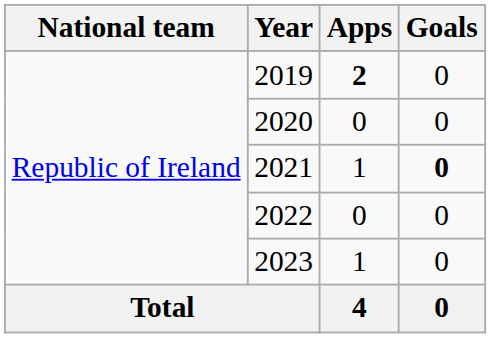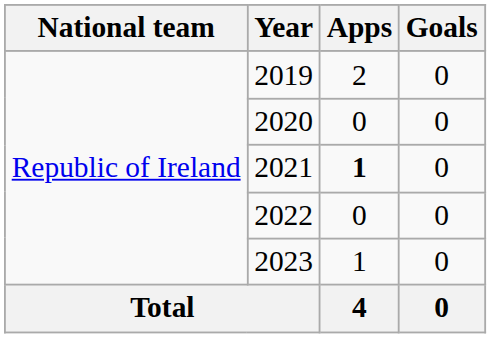(359, 74) bold -> (359, 74) normal
(359, 167) normal -> (359, 167) bold
(442, 167) bold -> (442, 167) normal
